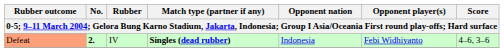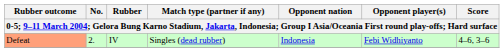(91, 41) bold -> (91, 41) normal
(190, 41) bold -> (187, 41) normal
